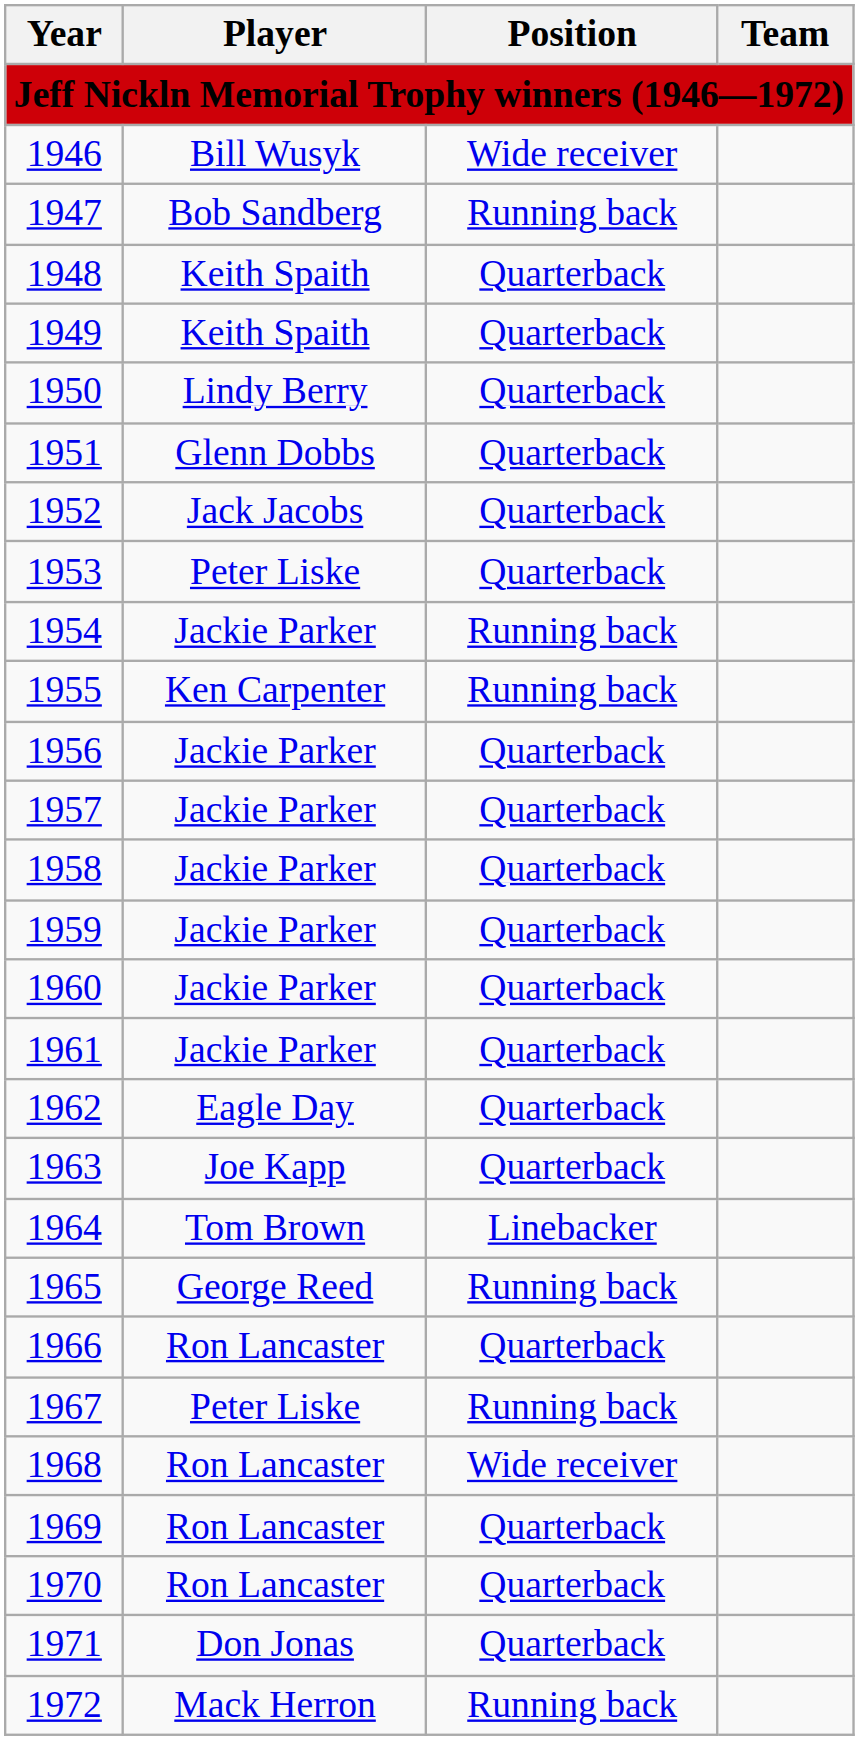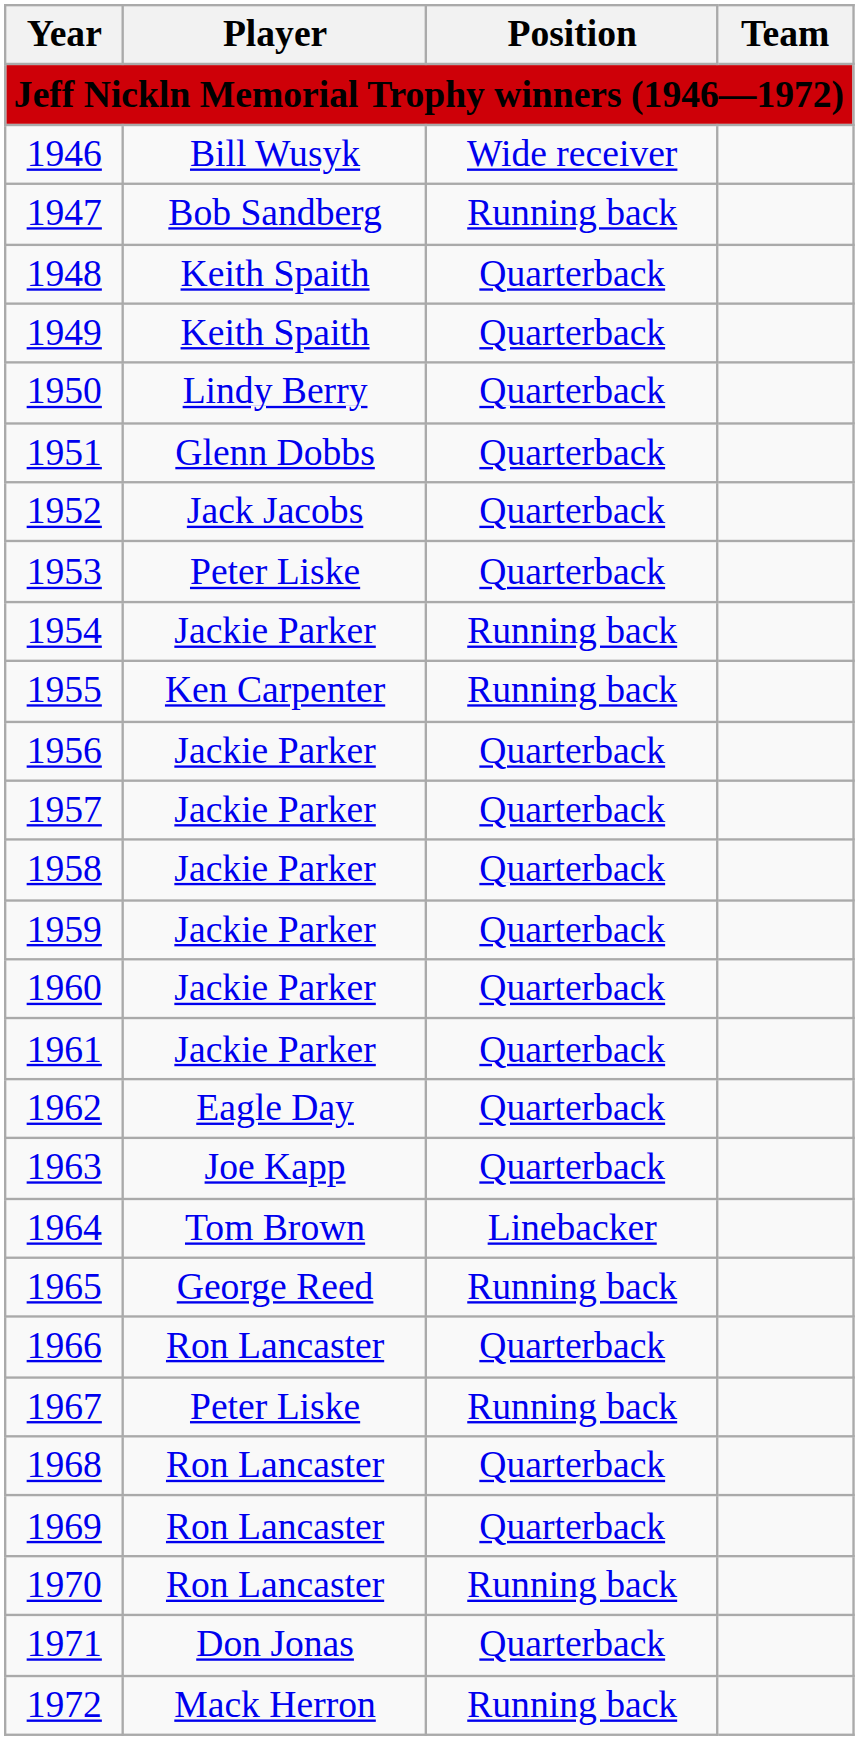(572, 1465) Wide receiver -> (572, 1465) Quarterback
(572, 1584) Quarterback -> (572, 1584) Running back
